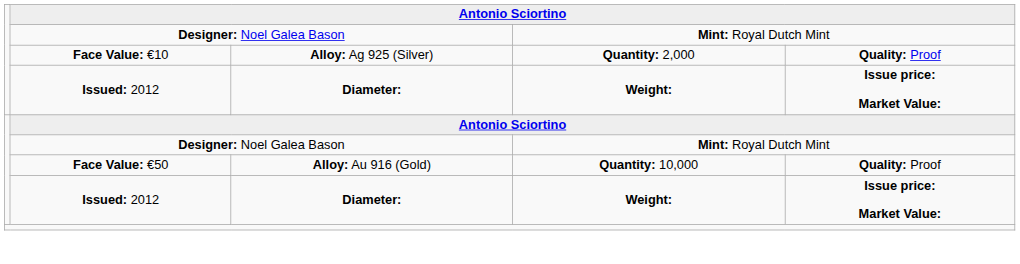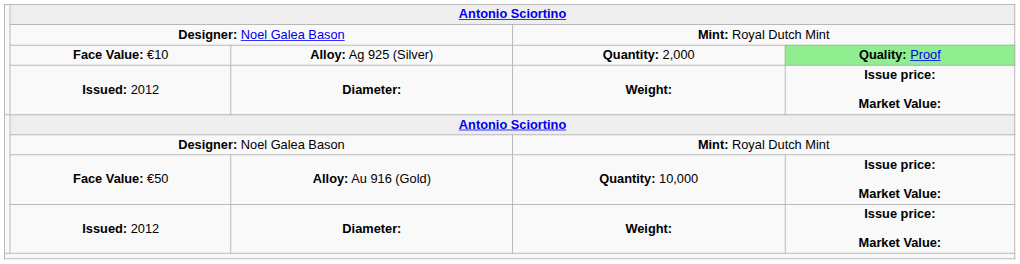(900, 55) no background -> (900, 55) lightgreen background
(900, 165) Quality: Proof -> (900, 179) Issue price: Market Value:
